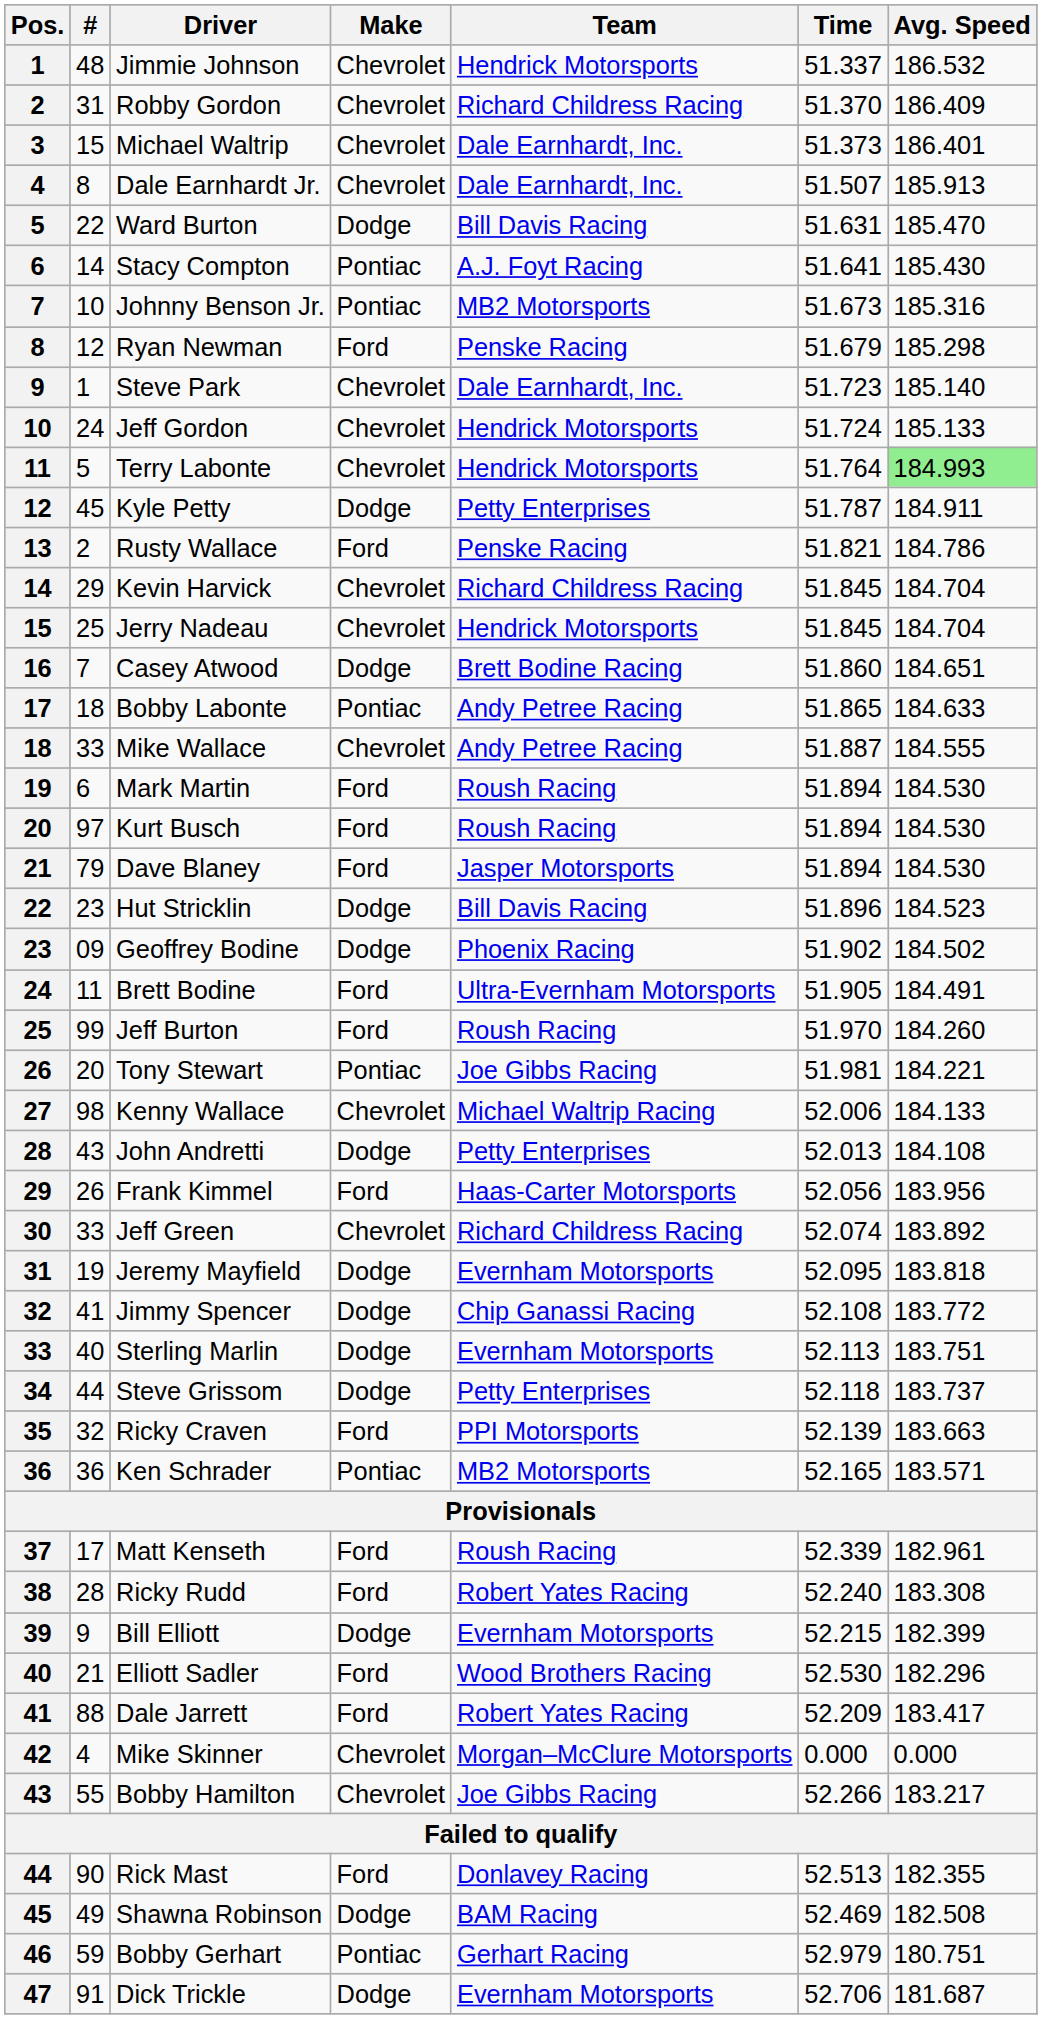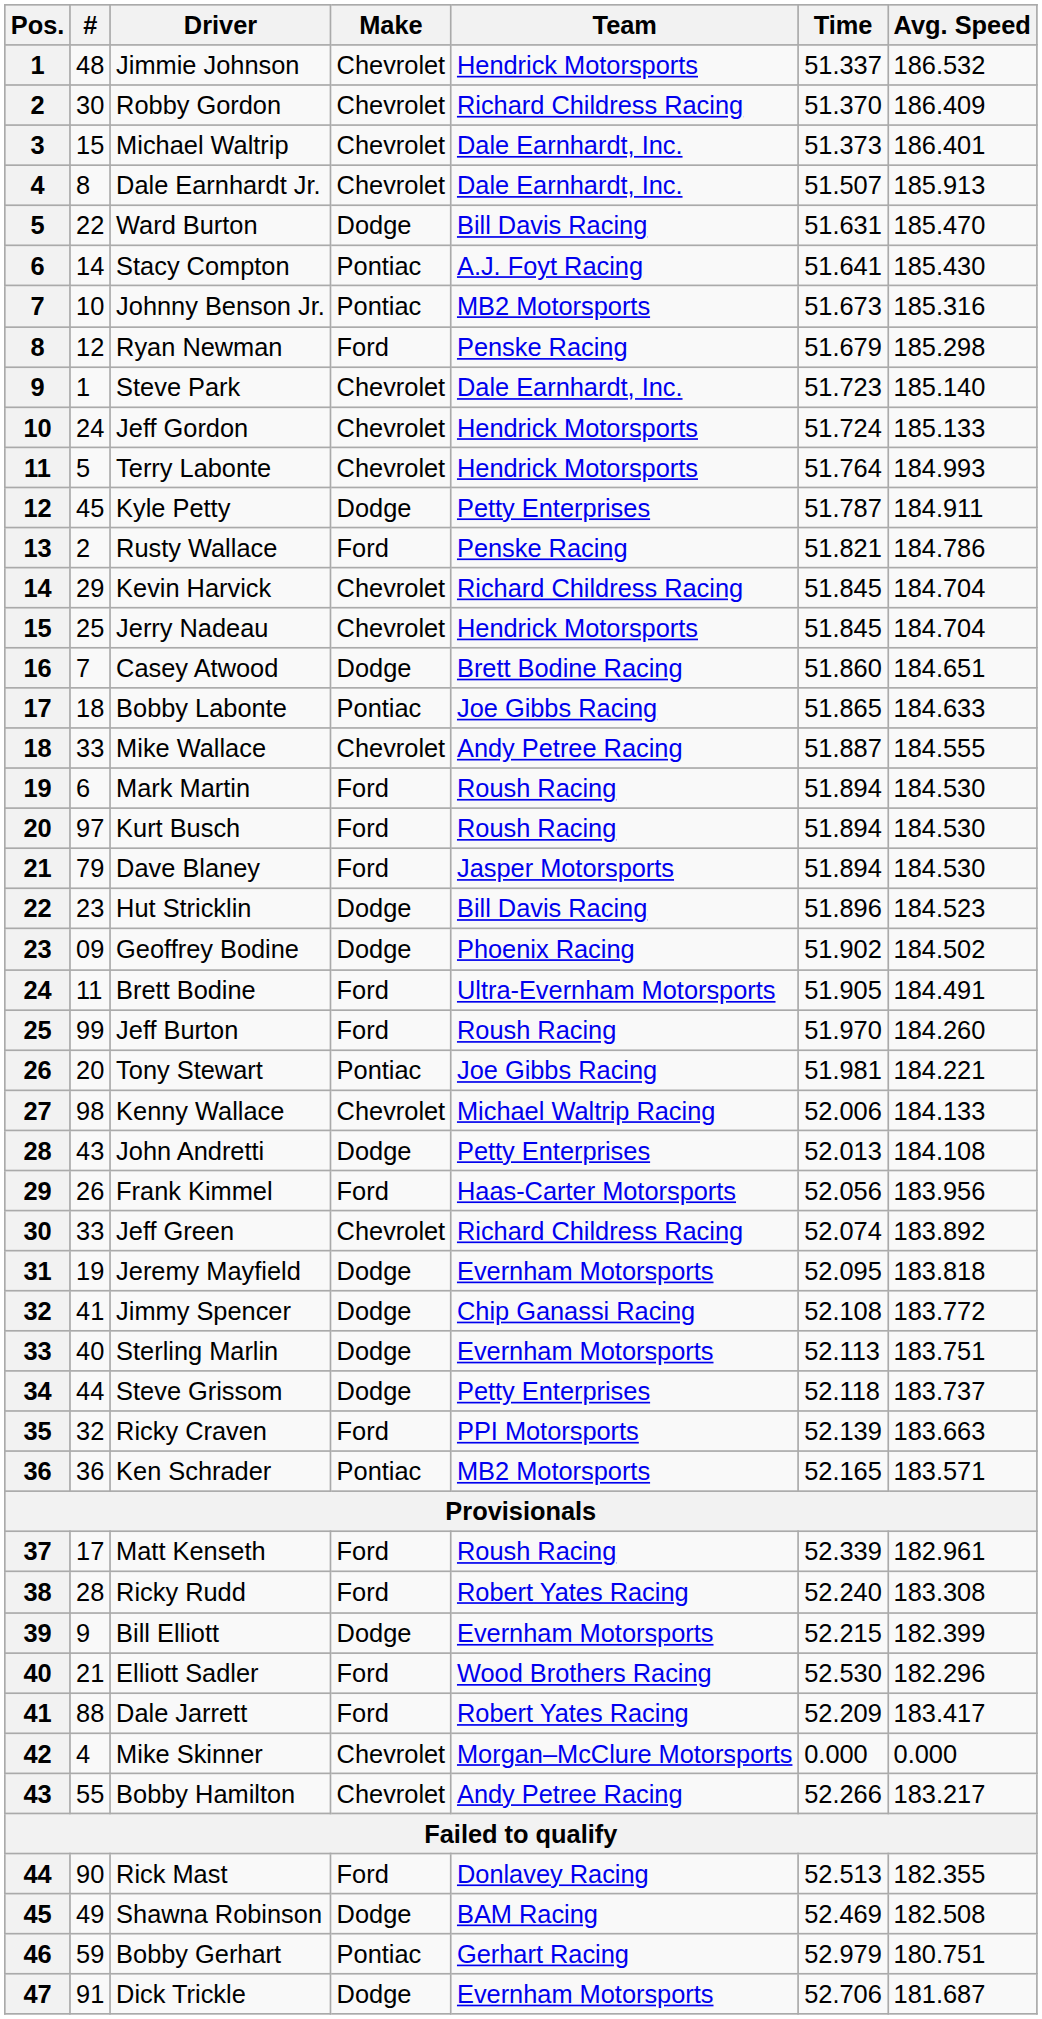(90, 105) 31 -> (90, 105) 30
(939, 467) lightgreen background -> (939, 467) no background
(570, 708) Andy Petree Racing -> (557, 708) Joe Gibbs Racing
(557, 1793) Joe Gibbs Racing -> (570, 1793) Andy Petree Racing
